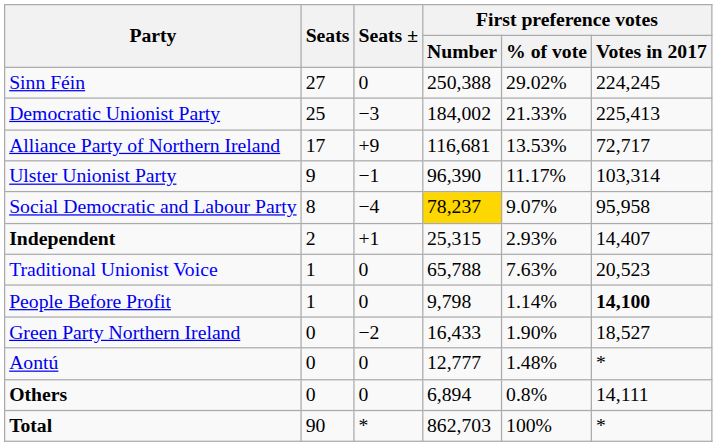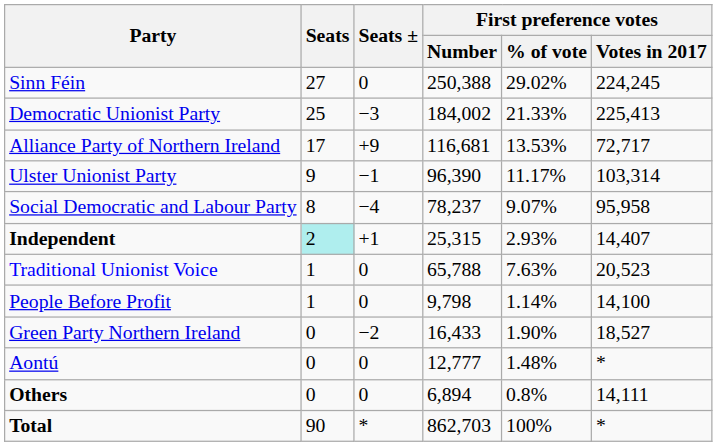(454, 207) gold background -> (454, 207) no background
(311, 238) no background -> (311, 238) paleturquoise background
(623, 301) bold -> (623, 301) normal
